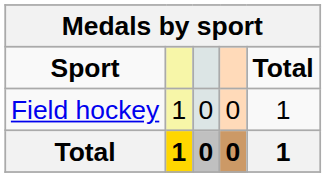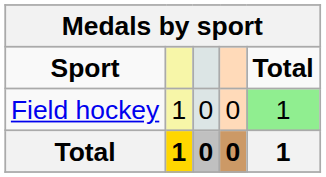(283, 110) no background -> (283, 110) lightgreen background
